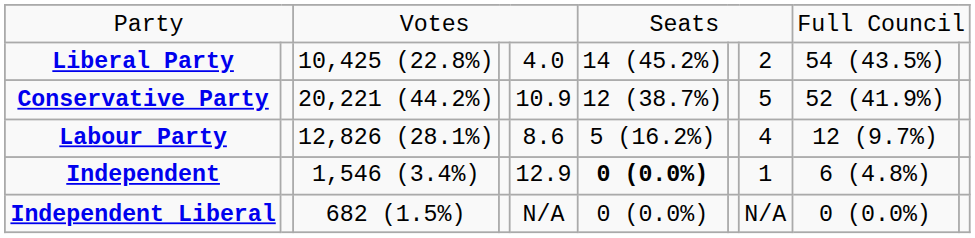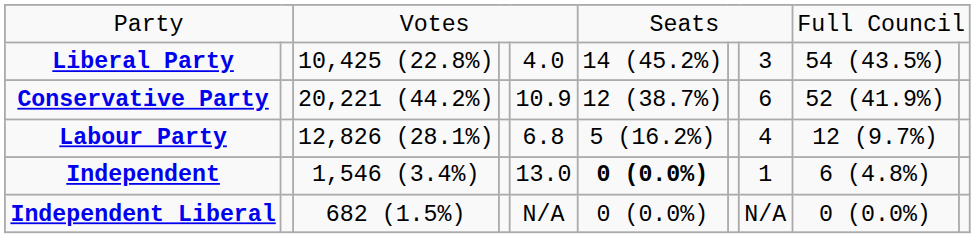(765, 62) 2 -> (765, 62) 3
(765, 100) 5 -> (765, 100) 6
(544, 138) 8.6 -> (544, 138) 6.8
(544, 176) 12.9 -> (544, 176) 13.0
